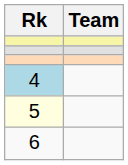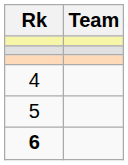(34, 79) lightblue background -> (34, 79) no background
(34, 111) lightyellow background -> (34, 111) no background
(34, 143) normal -> (34, 143) bold
